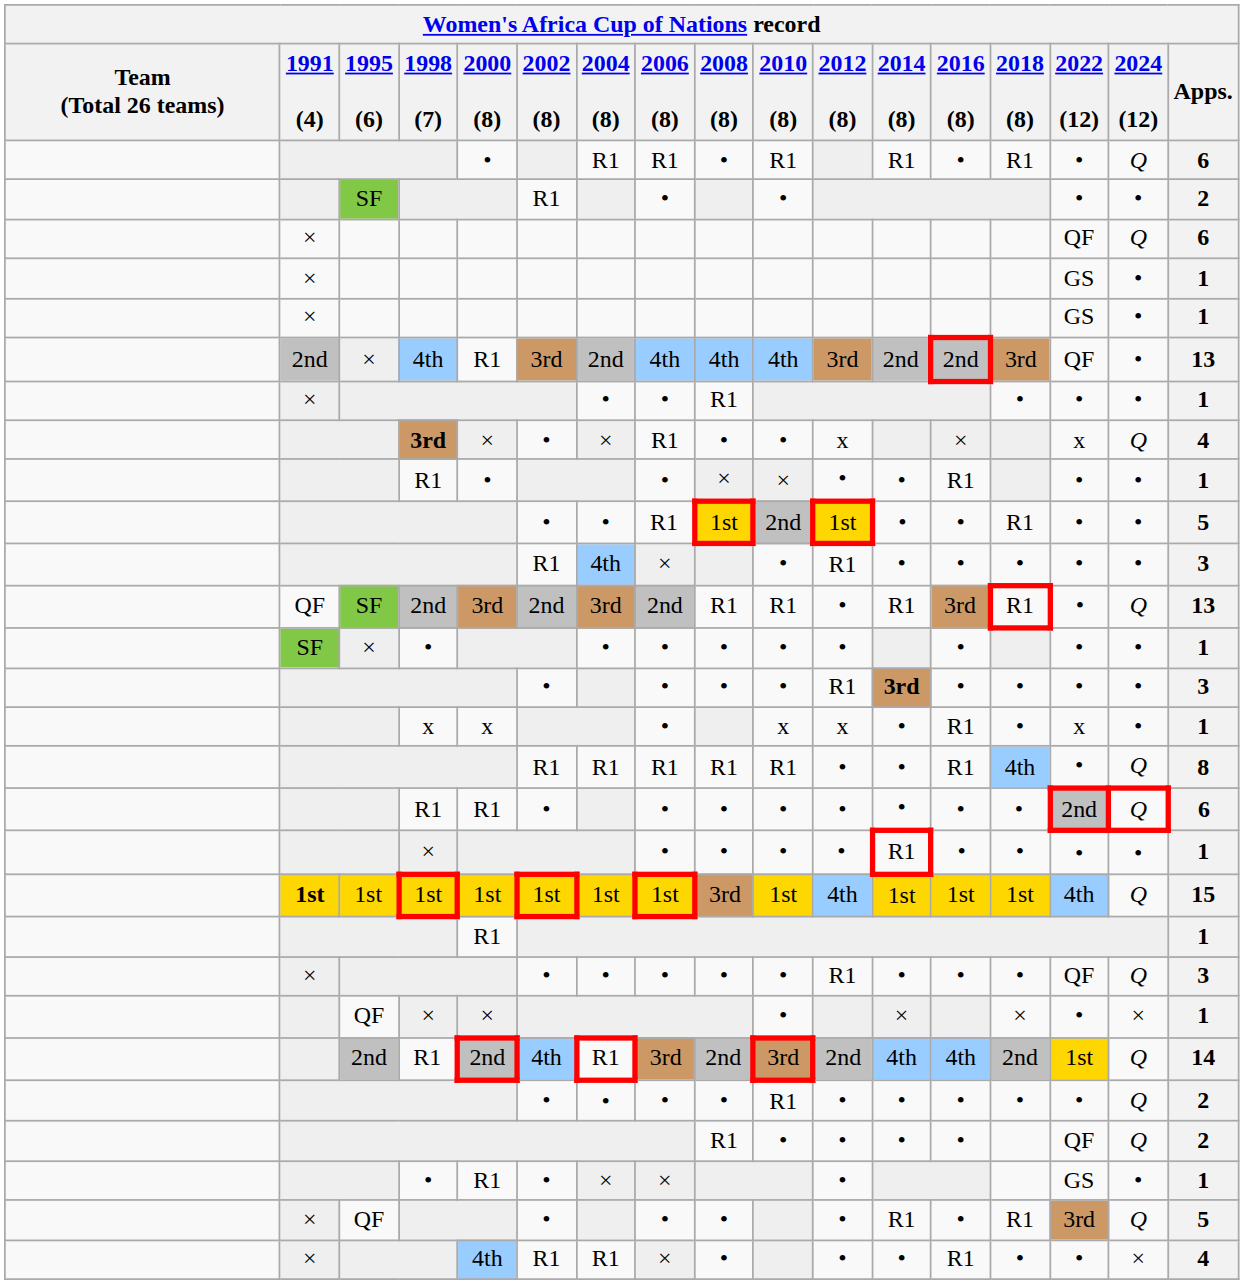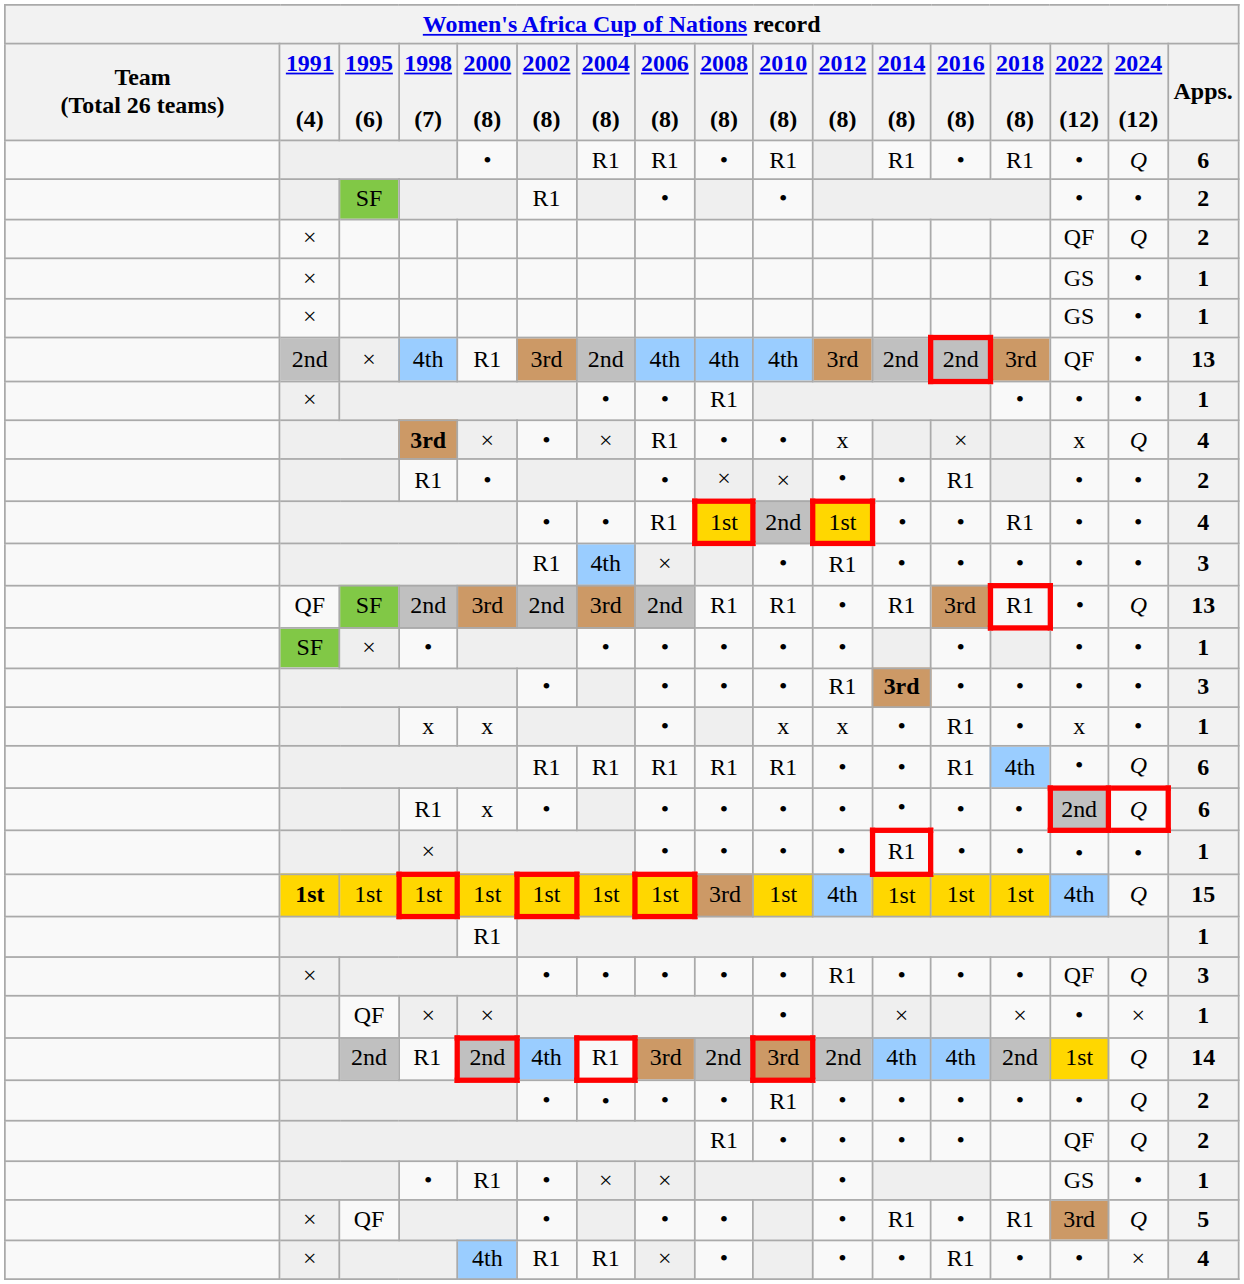(1203, 238) 6 -> (1203, 238) 2
(1203, 479) 1 -> (1203, 479) 2
(1203, 521) 5 -> (1203, 521) 4
(1203, 766) 8 -> (1203, 766) 6
(487, 808) R1 -> (487, 808) x
